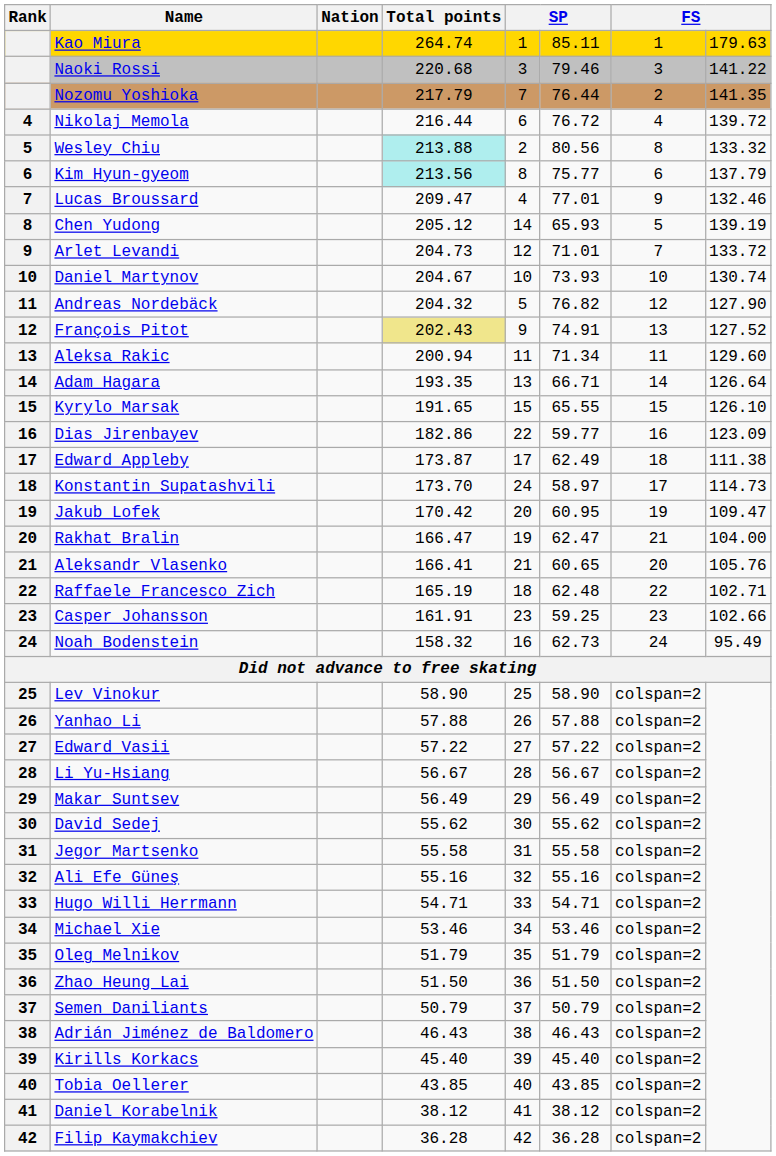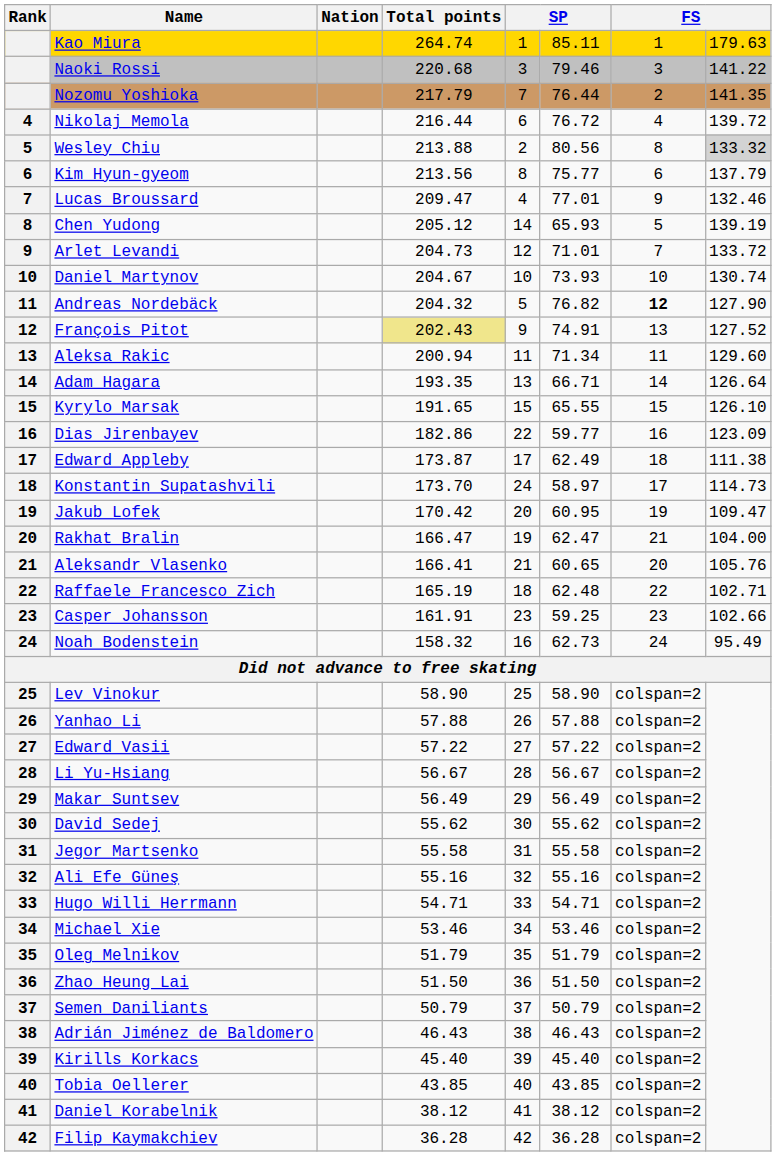(444, 148) paleturquoise background -> (444, 148) no background
(738, 148) no background -> (738, 148) lightgrey background
(444, 174) paleturquoise background -> (444, 174) no background
(658, 304) normal -> (658, 304) bold
